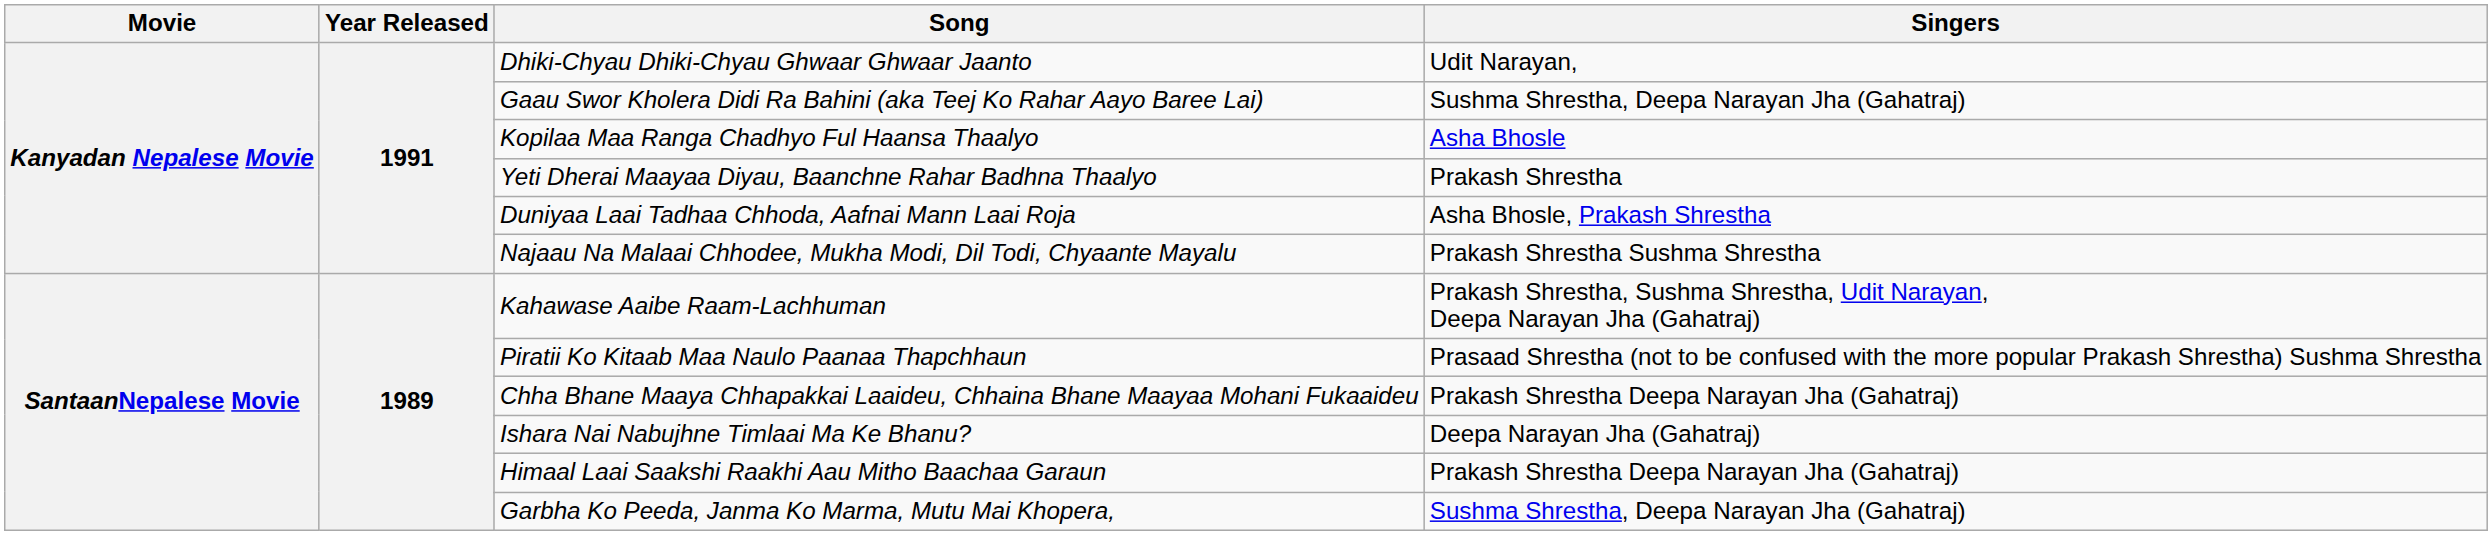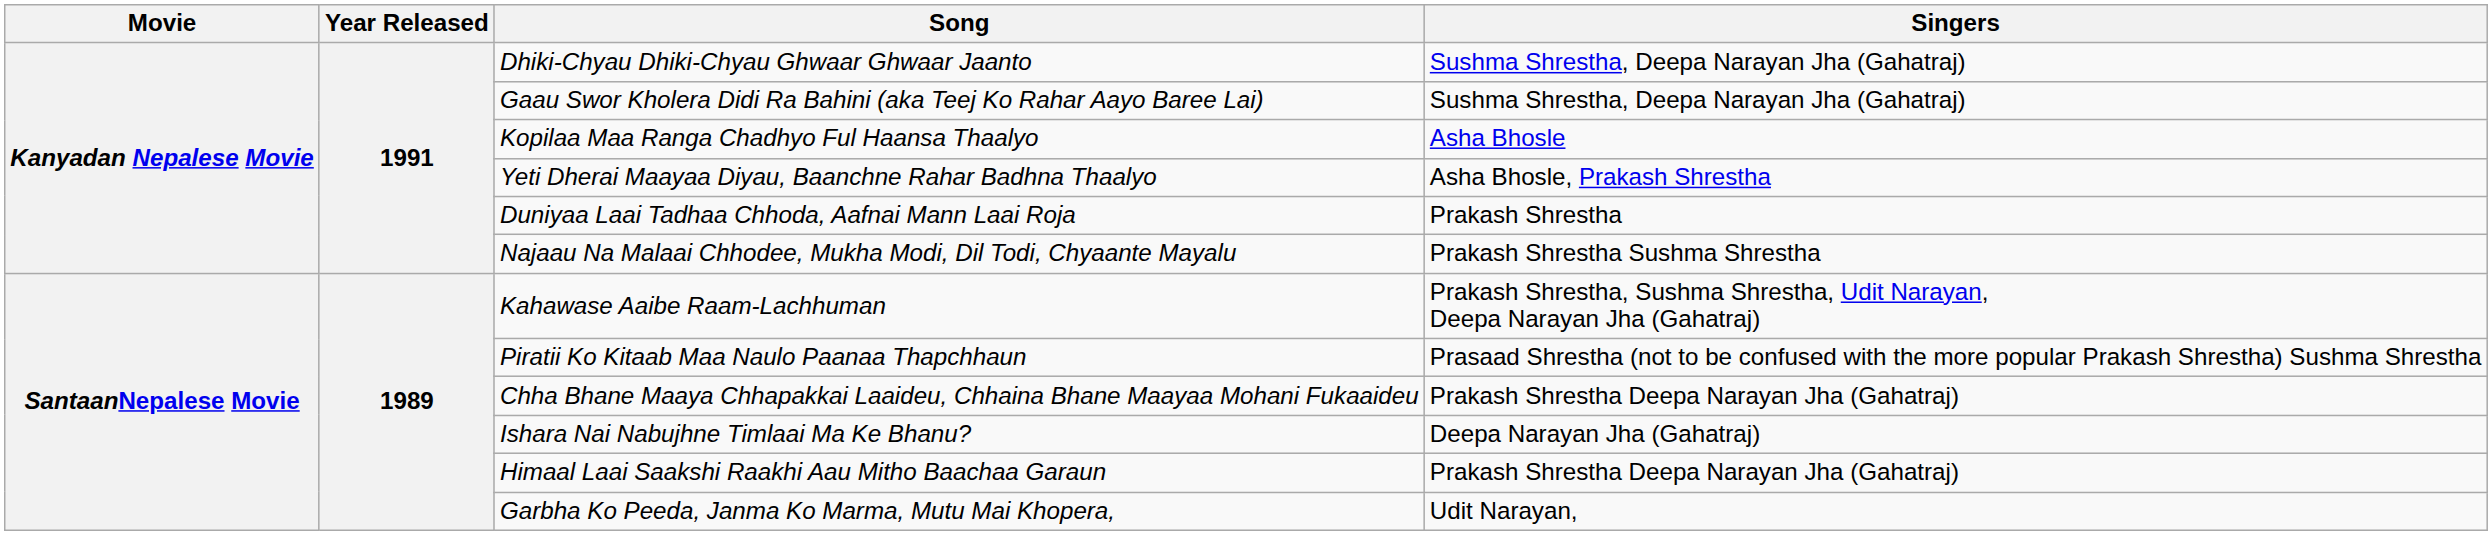(1504, 61) Udit Narayan, -> (1698, 61) Sushma Shrestha, Deepa Narayan Jha (Gahatraj)
(1526, 176) Prakash Shrestha -> (1600, 176) Asha Bhosle, Prakash Shrestha
(1600, 215) Asha Bhosle, Prakash Shrestha -> (1526, 215) Prakash Shrestha
(1698, 510) Sushma Shrestha, Deepa Narayan Jha (Gahatraj) -> (1504, 510) Udit Narayan,
